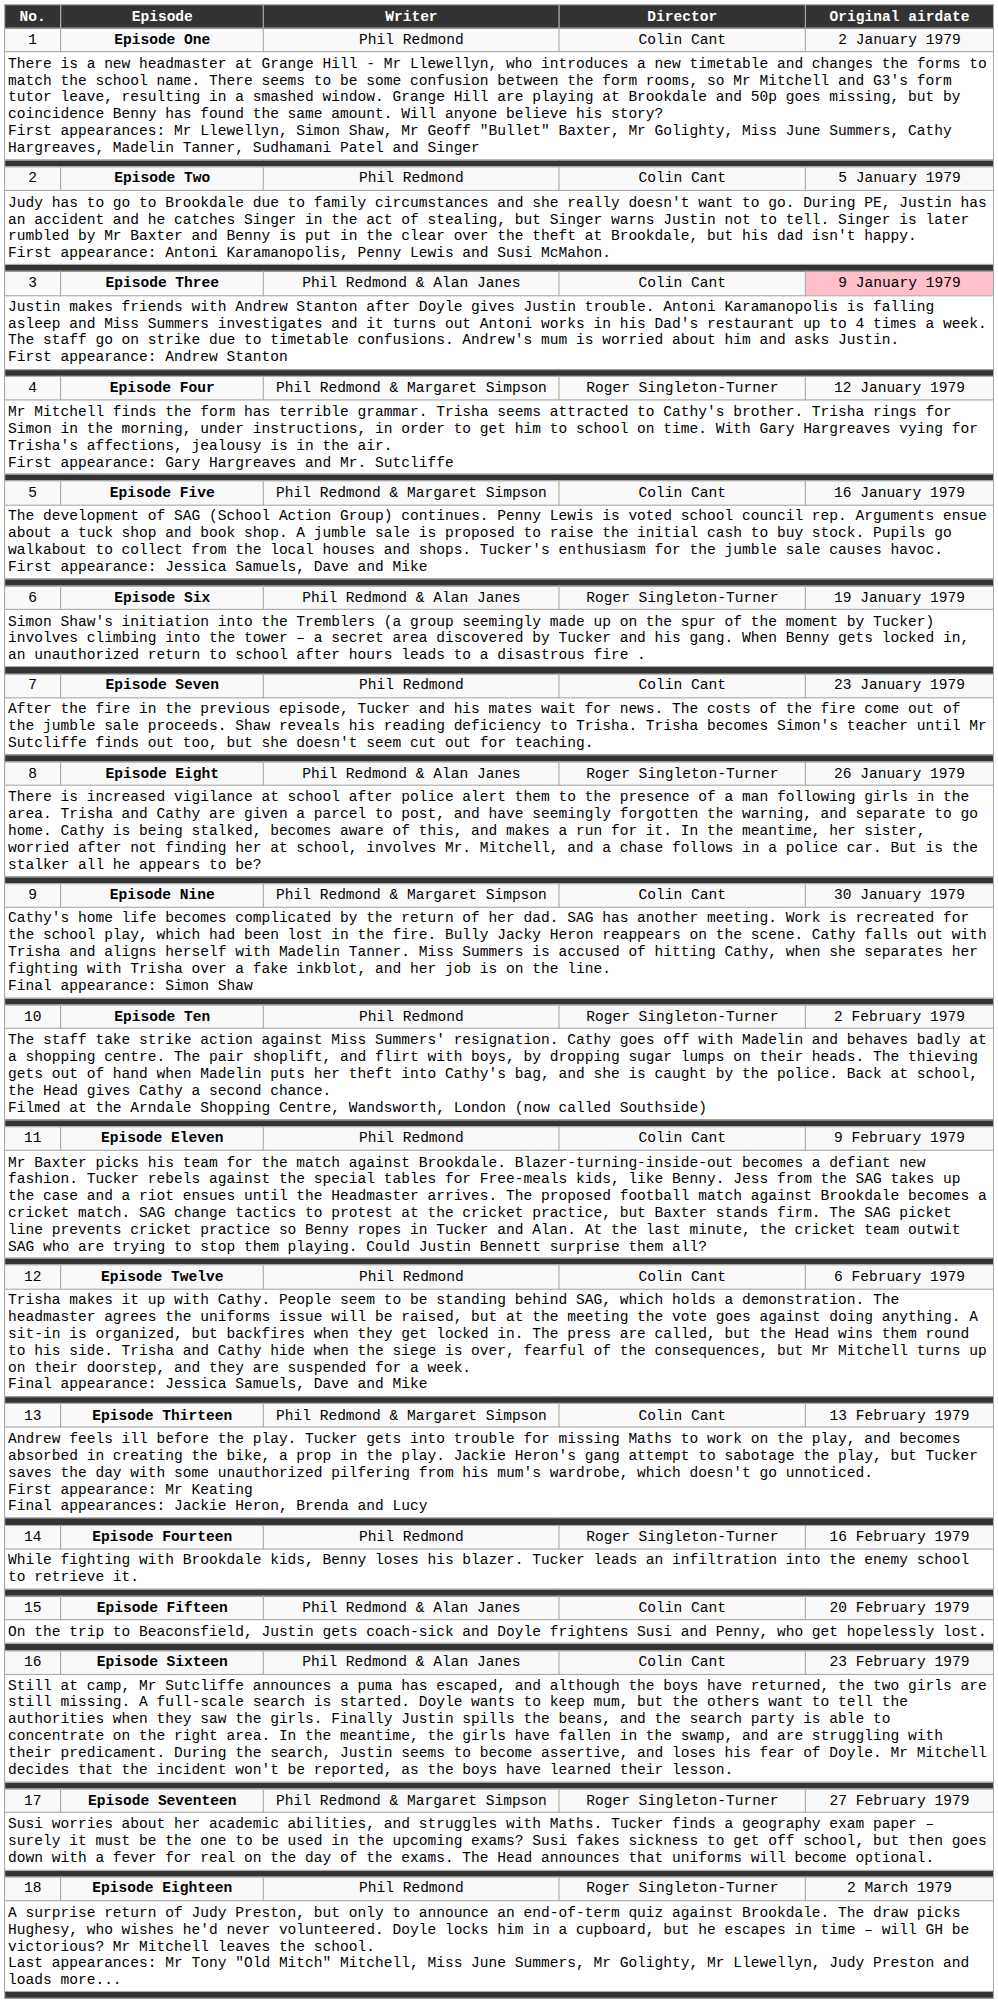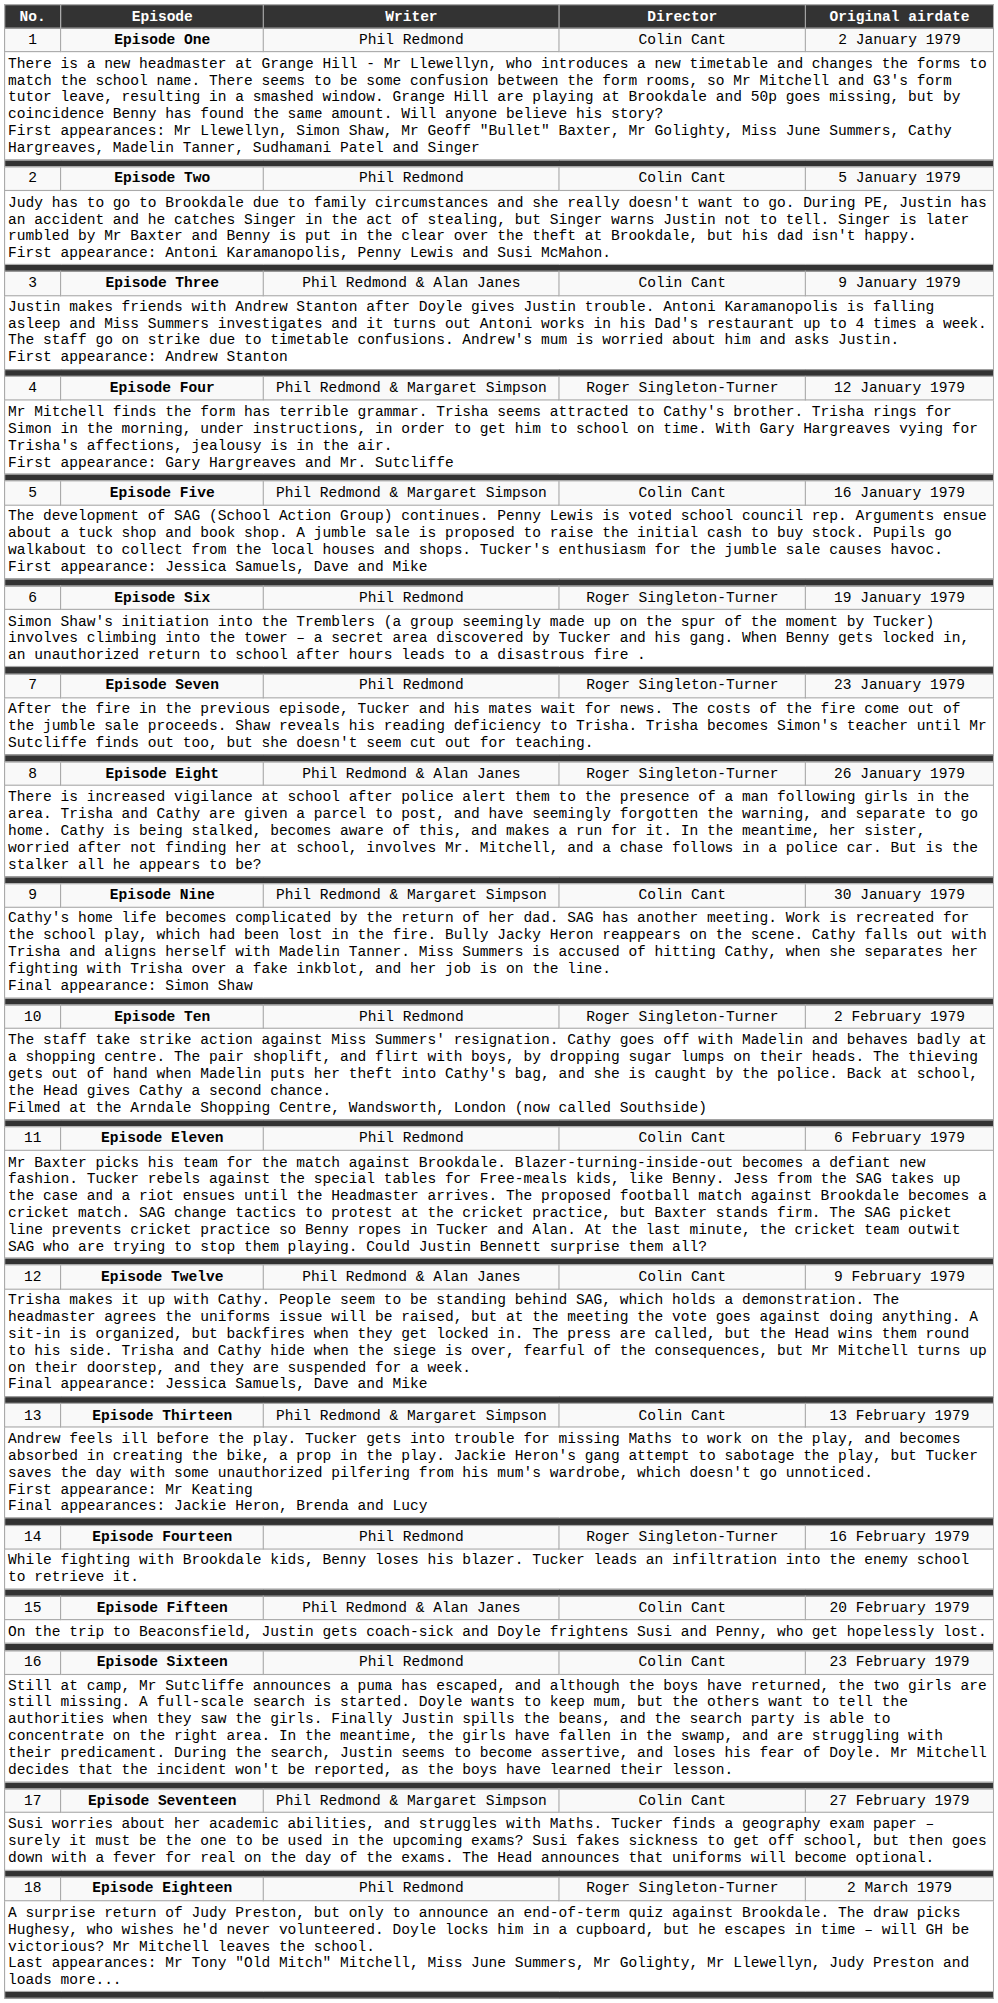(899, 283) pink background -> (899, 283) no background
(411, 598) Phil Redmond & Alan Janes -> (411, 598) Phil Redmond
(682, 686) Colin Cant -> (682, 686) Roger Singleton-Turner
(899, 1138) 9 February 1979 -> (899, 1138) 6 February 1979
(411, 1277) Phil Redmond -> (411, 1277) Phil Redmond & Alan Janes
(899, 1277) 6 February 1979 -> (899, 1277) 9 February 1979
(411, 1662) Phil Redmond & Alan Janes -> (411, 1662) Phil Redmond
(682, 1801) Roger Singleton-Turner -> (682, 1801) Colin Cant
